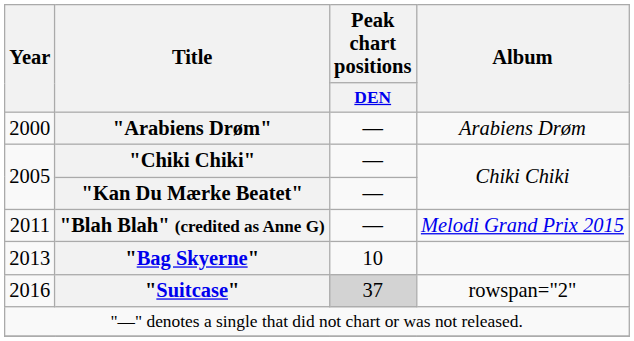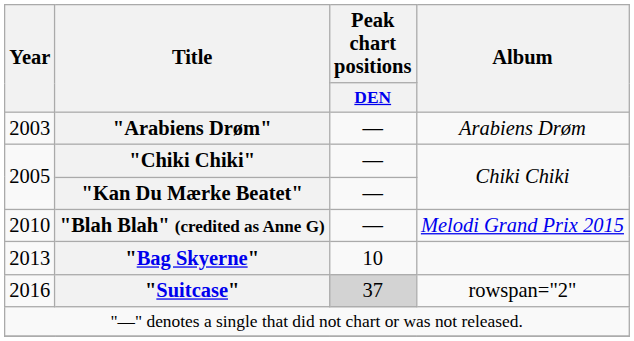(30, 128) 2000 -> (30, 128) 2003
(30, 225) 2011 -> (30, 225) 2010
